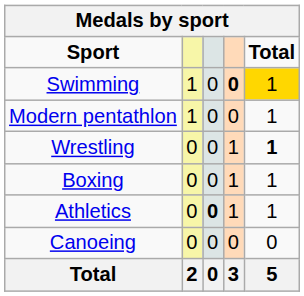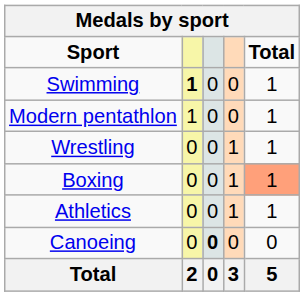(192, 84) normal -> (192, 84) bold
(233, 84) bold -> (233, 84) normal
(272, 84) gold background -> (272, 84) no background
(272, 148) bold -> (272, 148) normal
(272, 179) no background -> (272, 179) lightsalmon background
(213, 211) bold -> (213, 211) normal
(213, 243) normal -> (213, 243) bold
